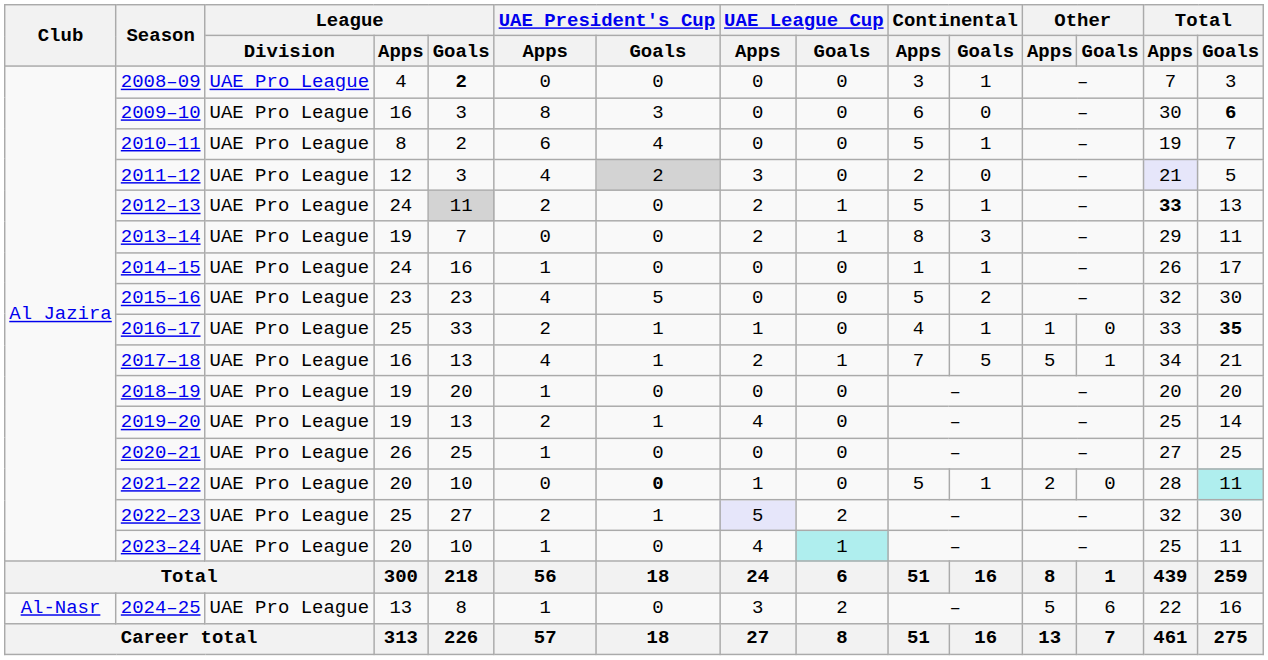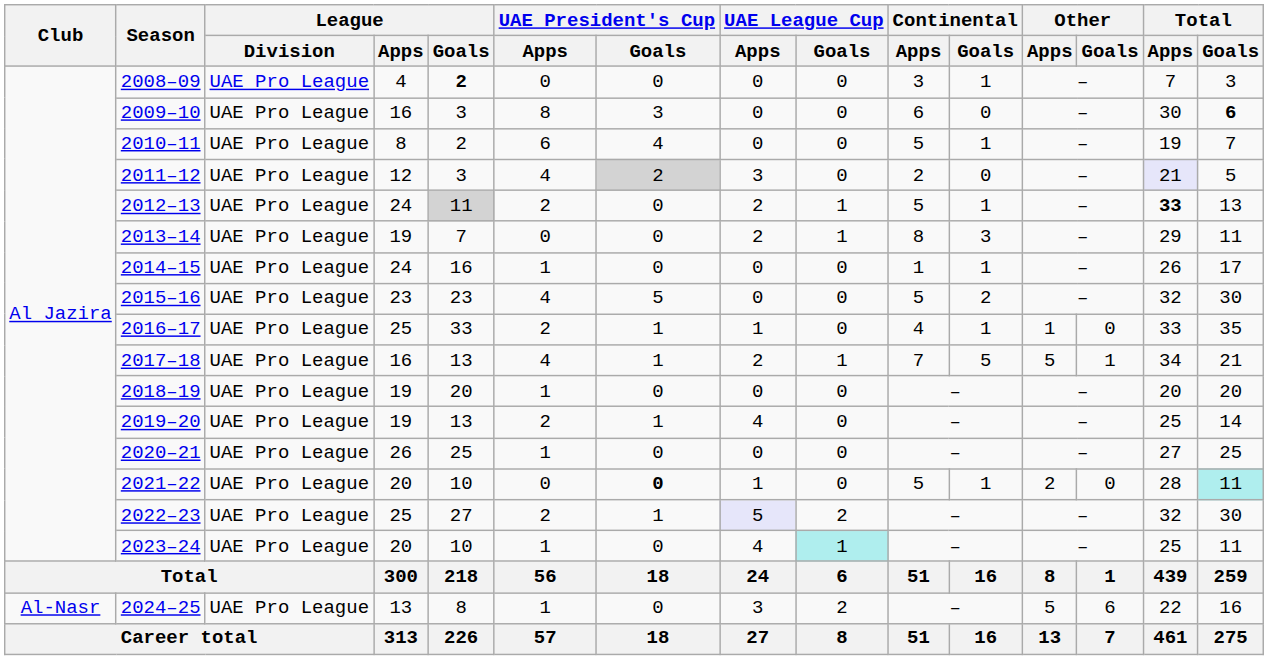(1231, 330) bold -> (1231, 330) normal
